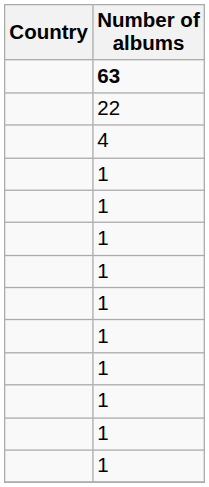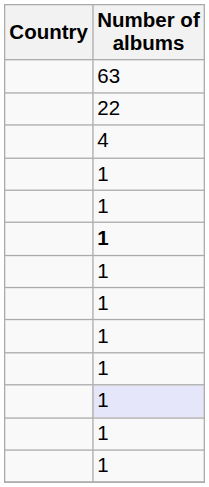(109, 76) bold -> (109, 76) normal
(103, 238) normal -> (103, 238) bold
(103, 401) no background -> (103, 401) lavender background
